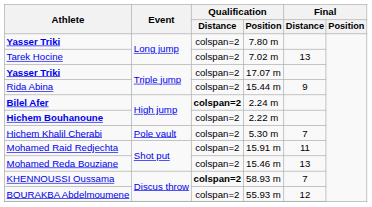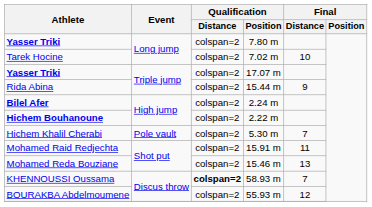(305, 57) 13 -> (305, 57) 10
(217, 103) bold -> (217, 103) normal
